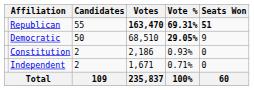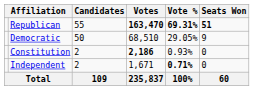(182, 38) bold -> (182, 38) normal
(141, 52) normal -> (141, 52) bold
(180, 65) normal -> (180, 65) bold
